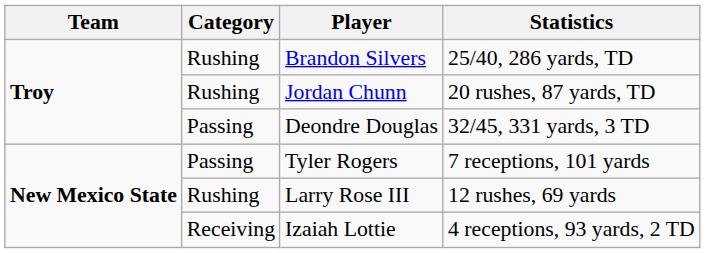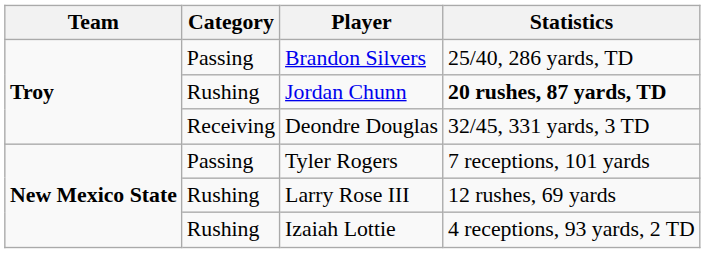(223, 57) Rushing -> (220, 57) Passing
(552, 91) normal -> (557, 91) bold
(220, 126) Passing -> (231, 126) Receiving
(231, 229) Receiving -> (223, 229) Rushing
